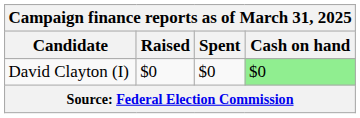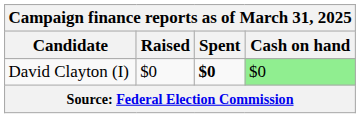(207, 71) normal -> (207, 71) bold
